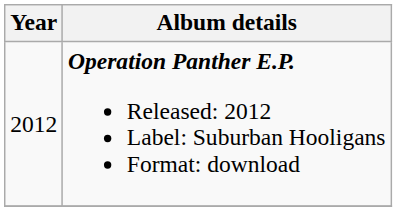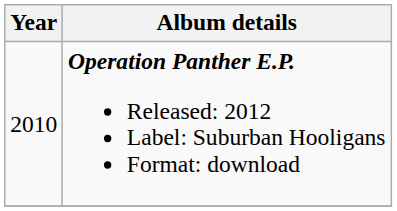(34, 123) 2012 -> (34, 123) 2010
